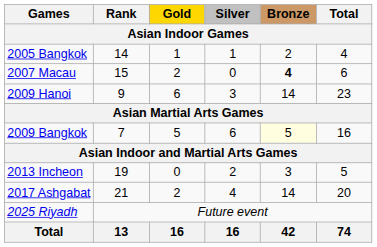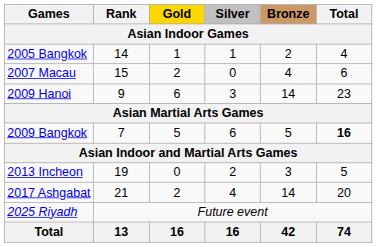(288, 73) bold -> (288, 73) normal
(288, 133) lightyellow background -> (288, 133) no background
(344, 133) normal -> (344, 133) bold
